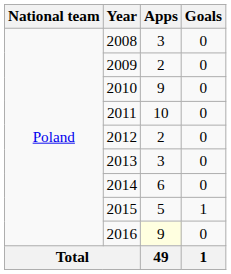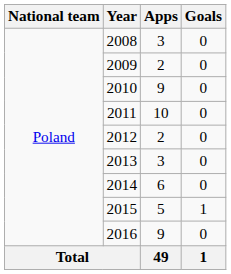(161, 233) lightyellow background -> (161, 233) no background
